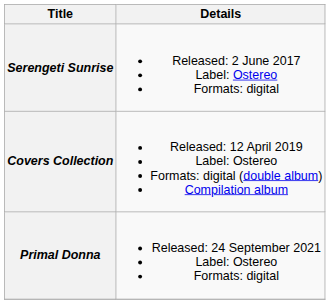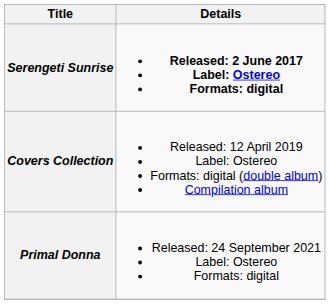(221, 75) normal -> (221, 75) bold
